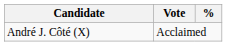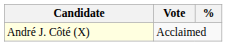(48, 31) no background -> (48, 31) lightyellow background
